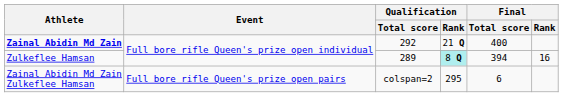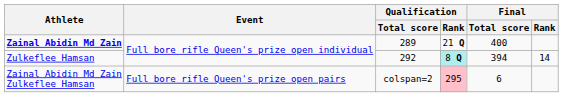(408, 42) 292 -> (408, 42) 289
(408, 58) 289 -> (408, 58) 292
(545, 58) 16 -> (545, 58) 14
(453, 79) no background -> (453, 79) pink background
